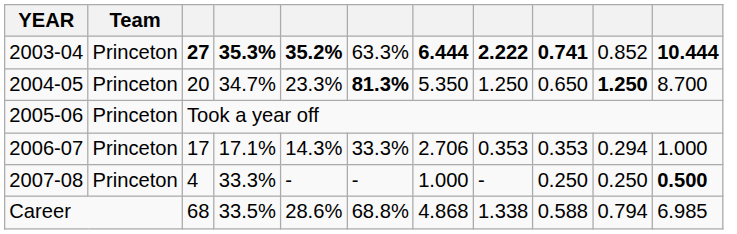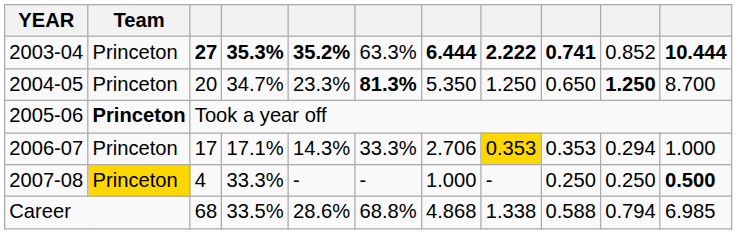(135, 116) normal -> (139, 116) bold
(503, 148) no background -> (511, 148) gold background
(135, 180) no background -> (135, 180) gold background
